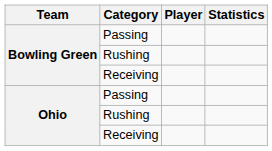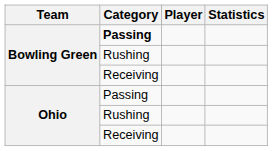(126, 35) normal -> (127, 35) bold
